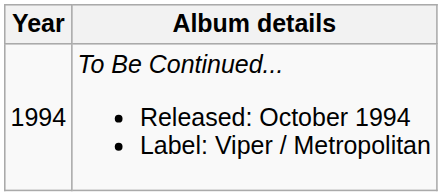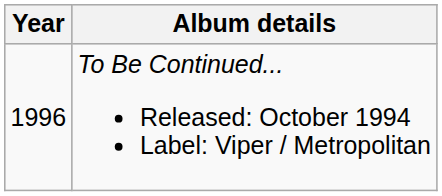(38, 116) 1994 -> (38, 116) 1996
